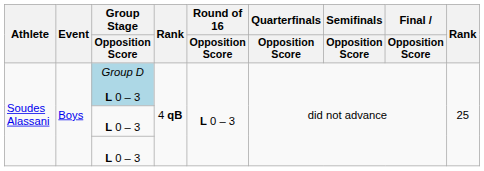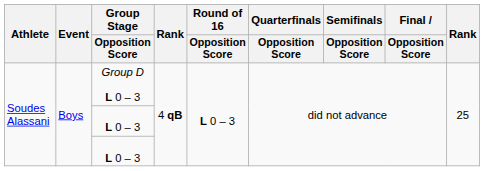(123, 85) lightblue background -> (123, 85) no background
